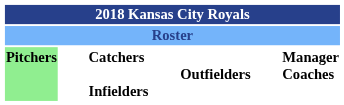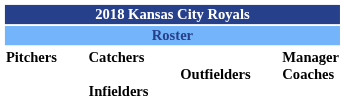(31, 56) lightgreen background -> (31, 56) no background
